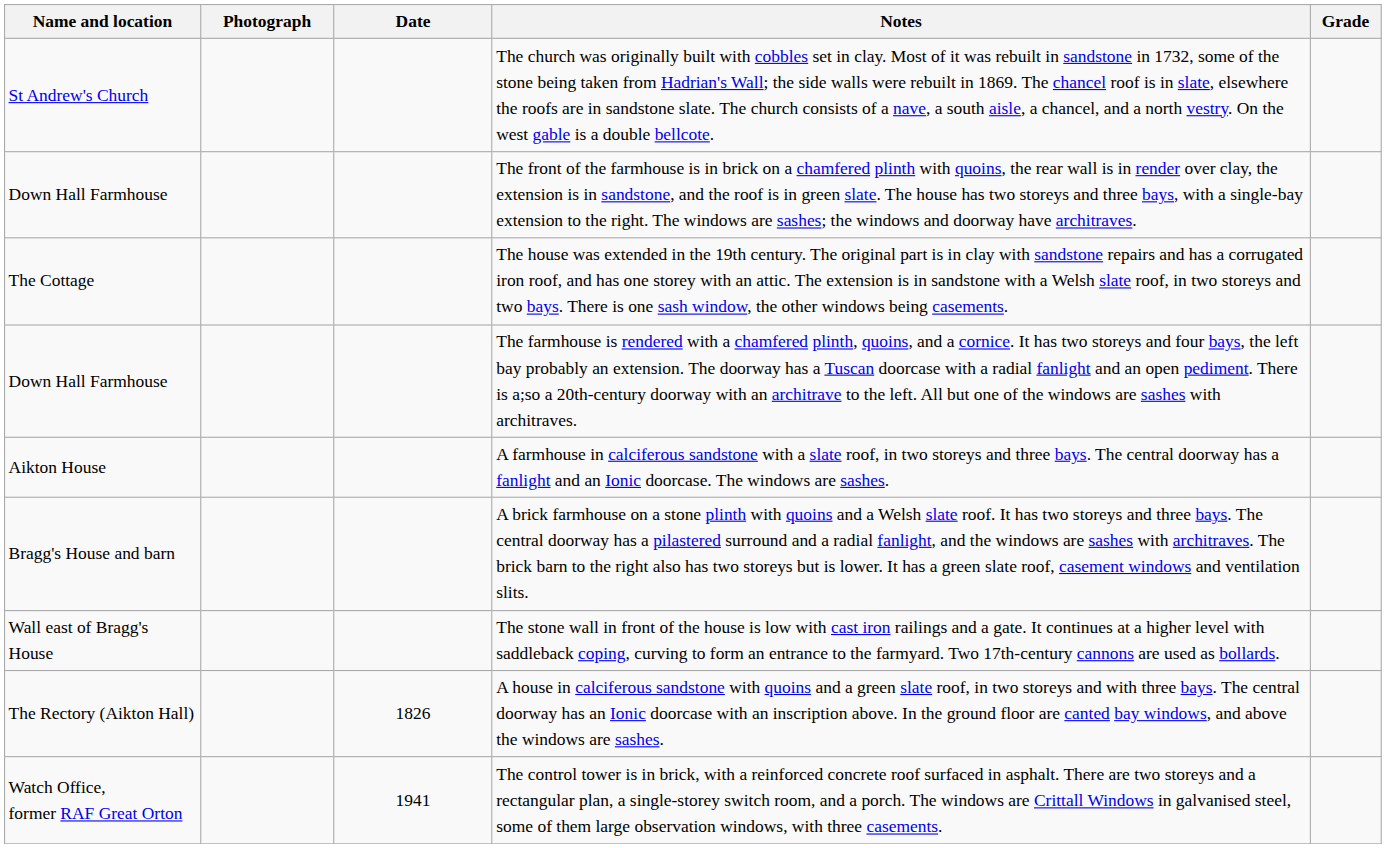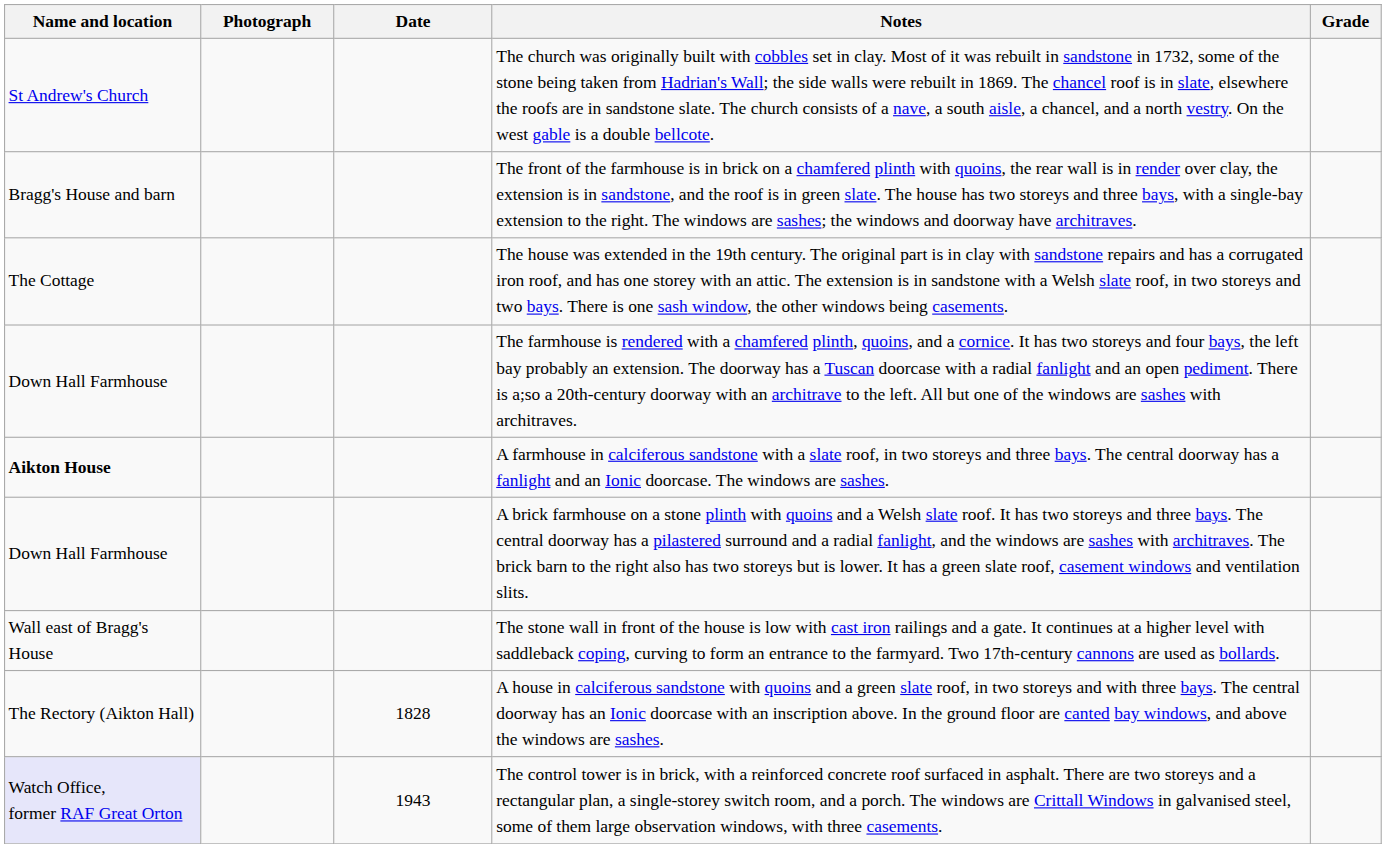(88, 194) Down Hall Farmhouse -> (92, 194) Bragg's House and barn
(57, 467) normal -> (60, 467) bold
(92, 553) Bragg's House and barn -> (88, 553) Down Hall Farmhouse
(413, 713) 1826 -> (413, 713) 1828
(96, 800) no background -> (96, 800) lavender background
(413, 800) 1941 -> (413, 800) 1943
